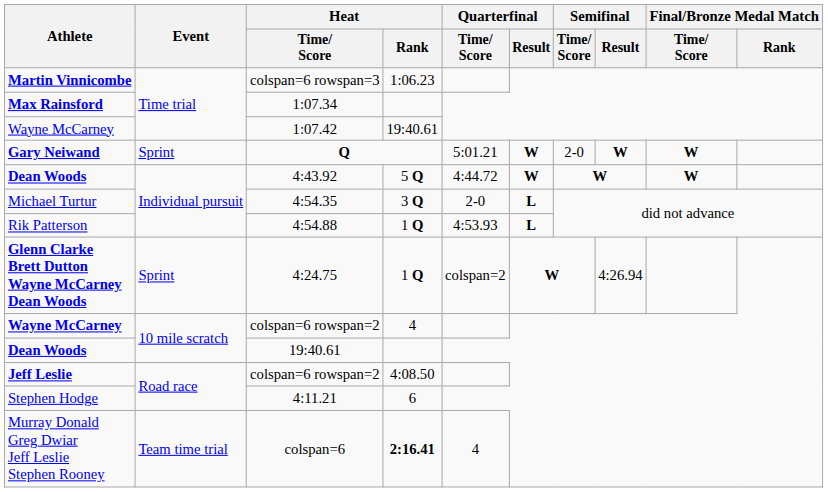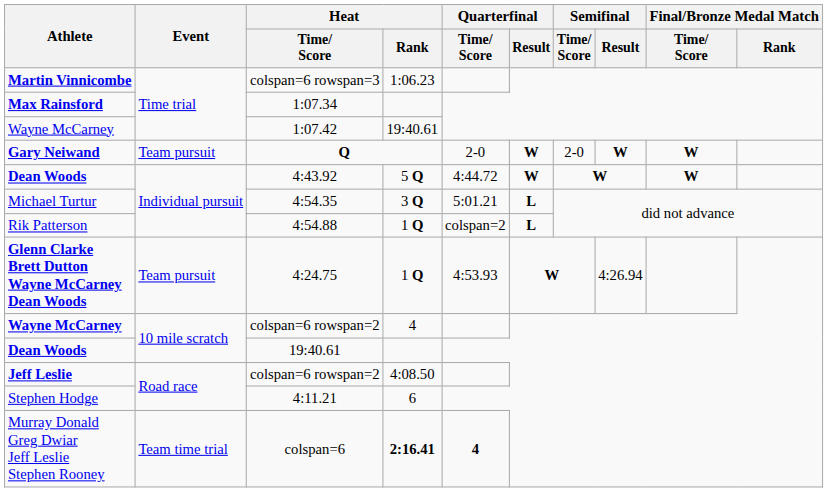(156, 153) Sprint -> (177, 153) Team pursuit
(475, 153) 5:01.21 -> (475, 153) 2-0
(475, 201) 2-0 -> (475, 201) 5:01.21
(475, 225) 4:53.93 -> (475, 225) colspan=2
(156, 276) Sprint -> (177, 276) Team pursuit
(475, 276) colspan=2 -> (475, 276) 4:53.93
(475, 449) normal -> (475, 449) bold
